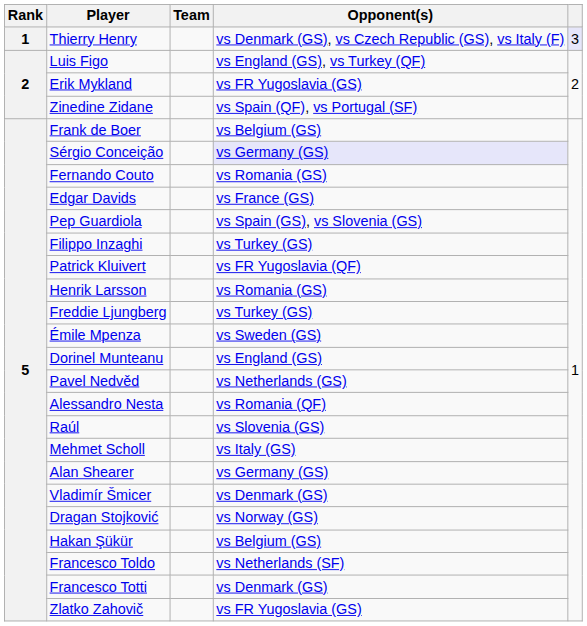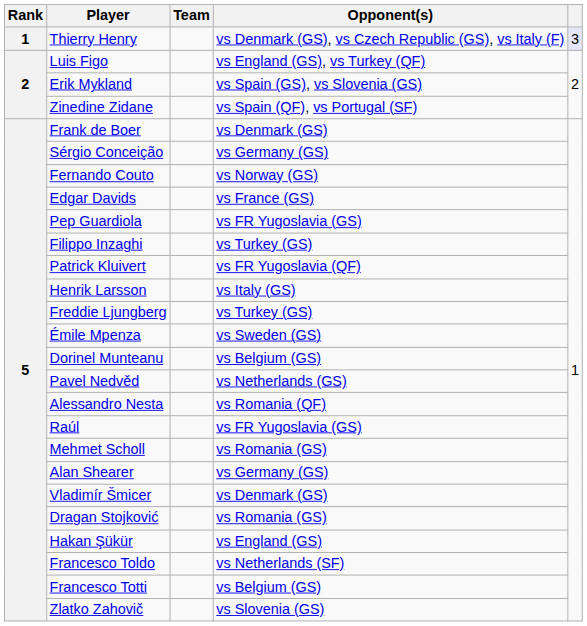(289, 84) vs FR Yugoslavia (GS) -> (319, 84) vs Spain (GS), vs Slovenia (GS)
(269, 130) vs Belgium (GS) -> (272, 130) vs Denmark (GS)
(272, 152) lavender background -> (272, 152) no background
(272, 175) vs Romania (GS) -> (267, 175) vs Norway (GS)
(319, 221) vs Spain (GS), vs Slovenia (GS) -> (289, 221) vs FR Yugoslavia (GS)
(272, 289) vs Romania (GS) -> (256, 289) vs Italy (GS)
(269, 358) vs England (GS) -> (269, 358) vs Belgium (GS)
(270, 426) vs Slovenia (GS) -> (289, 426) vs FR Yugoslavia (GS)
(256, 449) vs Italy (GS) -> (272, 449) vs Romania (GS)
(267, 518) vs Norway (GS) -> (272, 518) vs Romania (GS)
(269, 541) vs Belgium (GS) -> (269, 541) vs England (GS)
(272, 586) vs Denmark (GS) -> (269, 586) vs Belgium (GS)
(289, 609) vs FR Yugoslavia (GS) -> (270, 609) vs Slovenia (GS)
